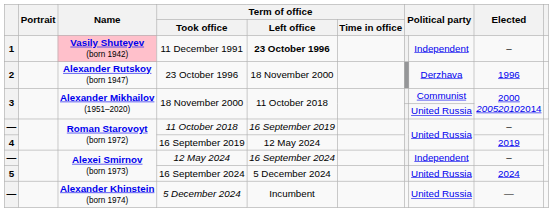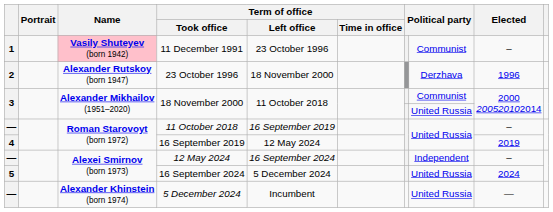(292, 48) bold -> (292, 48) normal
(441, 48) Independent -> (441, 48) Communist
